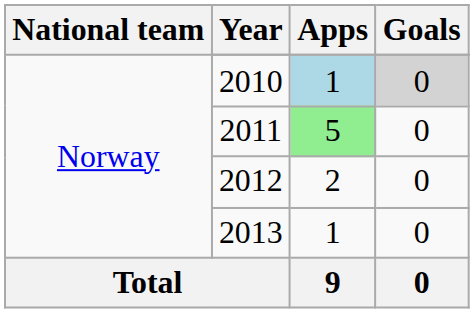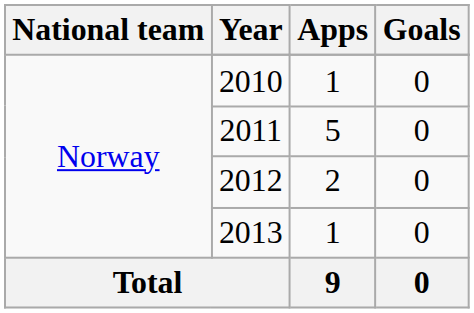(333, 80) lightblue background -> (333, 80) no background
(422, 80) lightgrey background -> (422, 80) no background
(333, 130) lightgreen background -> (333, 130) no background
